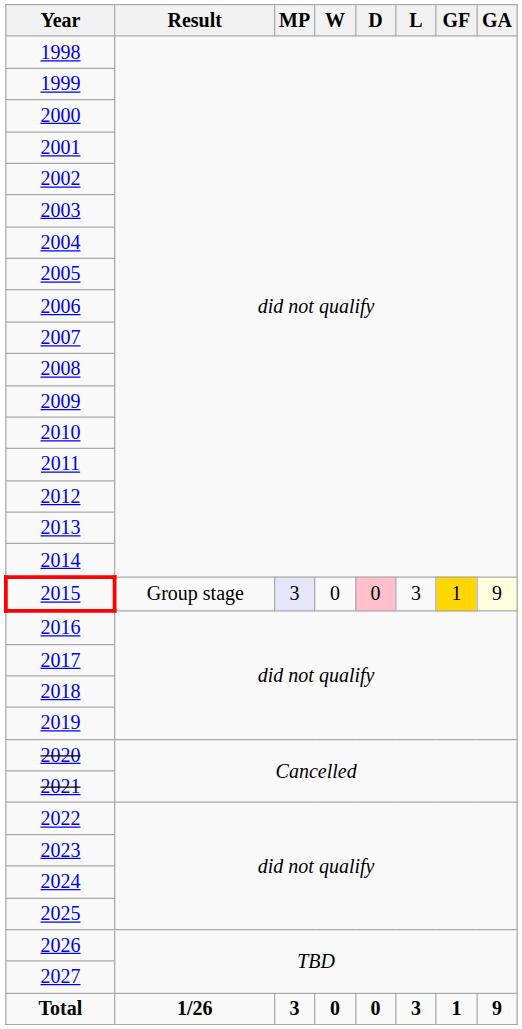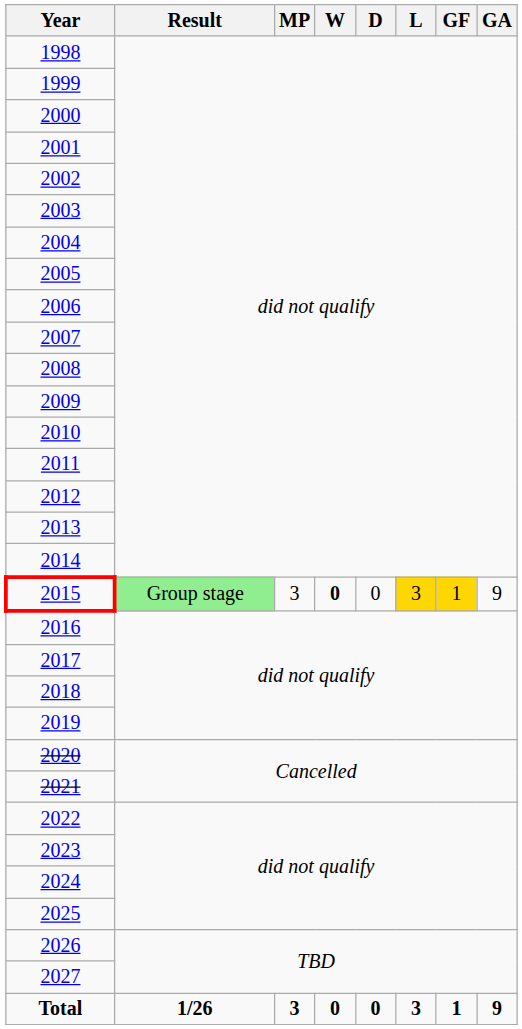(195, 593) no background -> (195, 593) lightgreen background
(295, 593) lavender background -> (295, 593) no background
(335, 593) normal -> (335, 593) bold
(375, 593) pink background -> (375, 593) no background
(416, 593) no background -> (416, 593) gold background
(497, 593) lightyellow background -> (497, 593) no background
